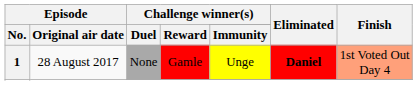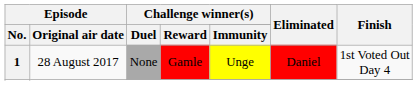(304, 62) bold -> (304, 62) normal
(375, 62) lightsalmon background -> (375, 62) no background
